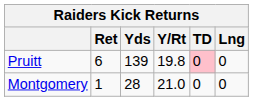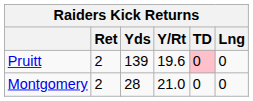(98, 61) 6 -> (98, 61) 2
(171, 61) 19.8 -> (171, 61) 19.6
(98, 84) 1 -> (98, 84) 2
